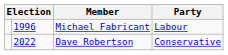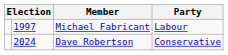(25, 27) 1996 -> (25, 27) 1997
(25, 42) 2022 -> (25, 42) 2024
